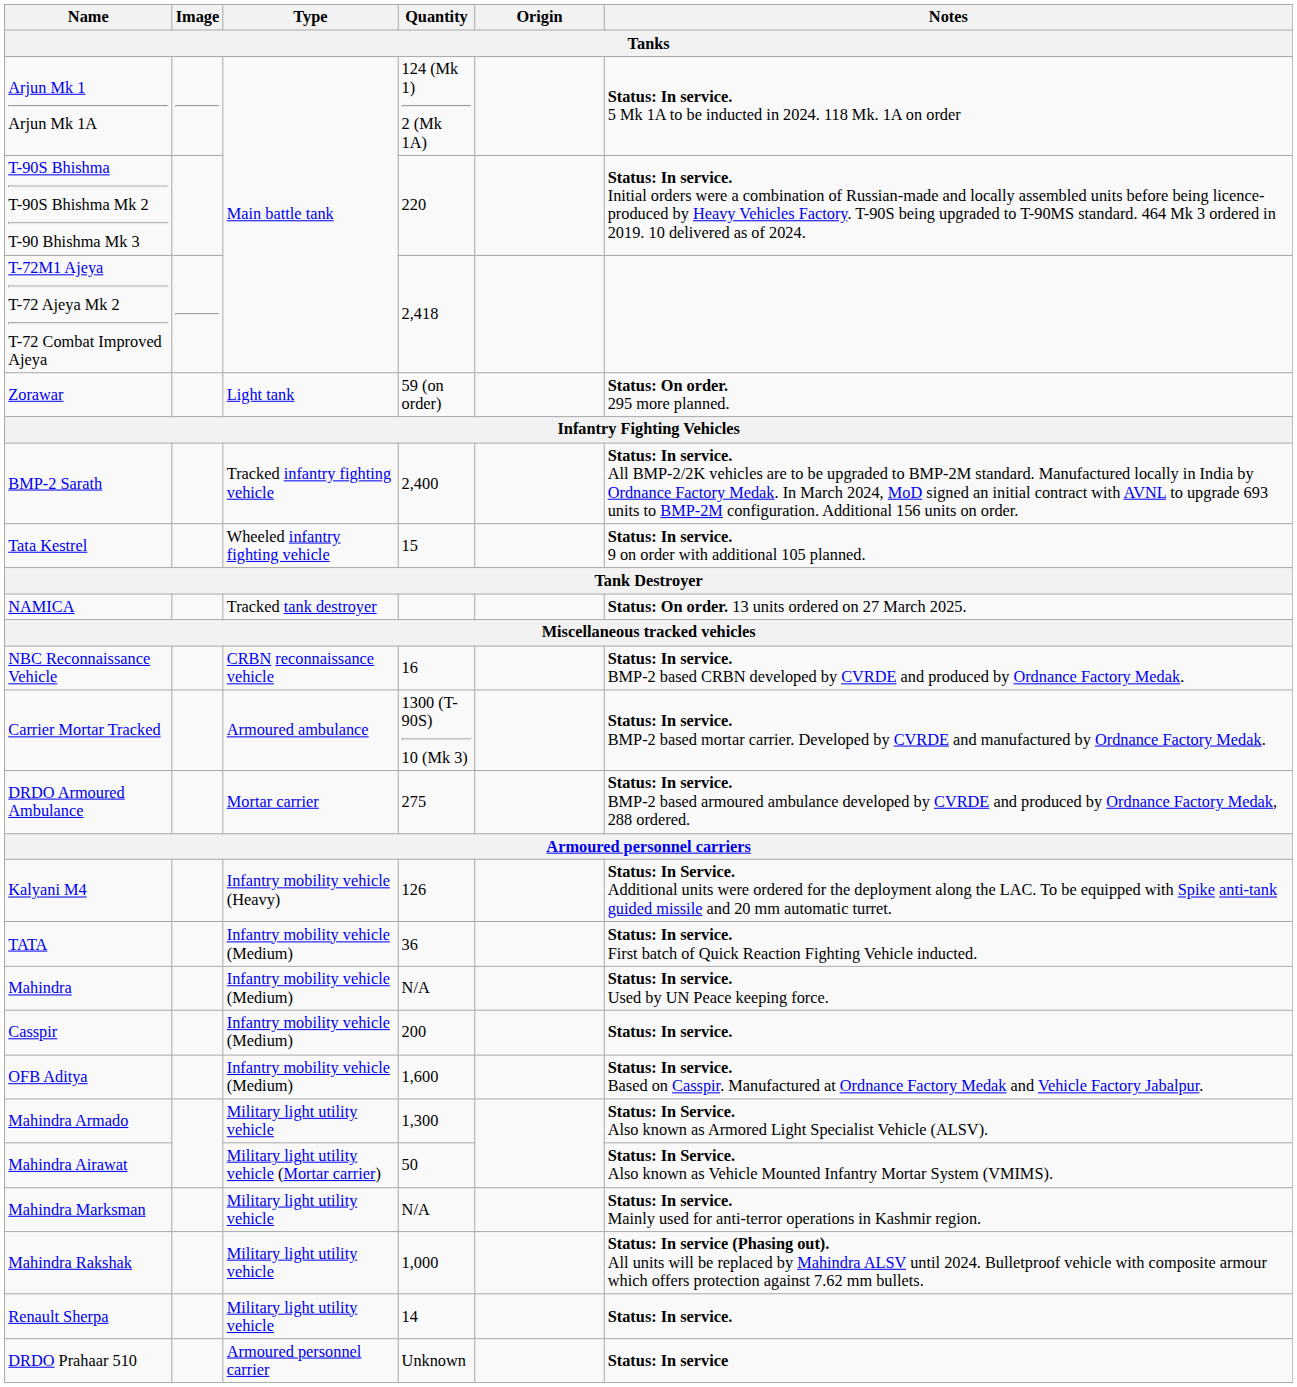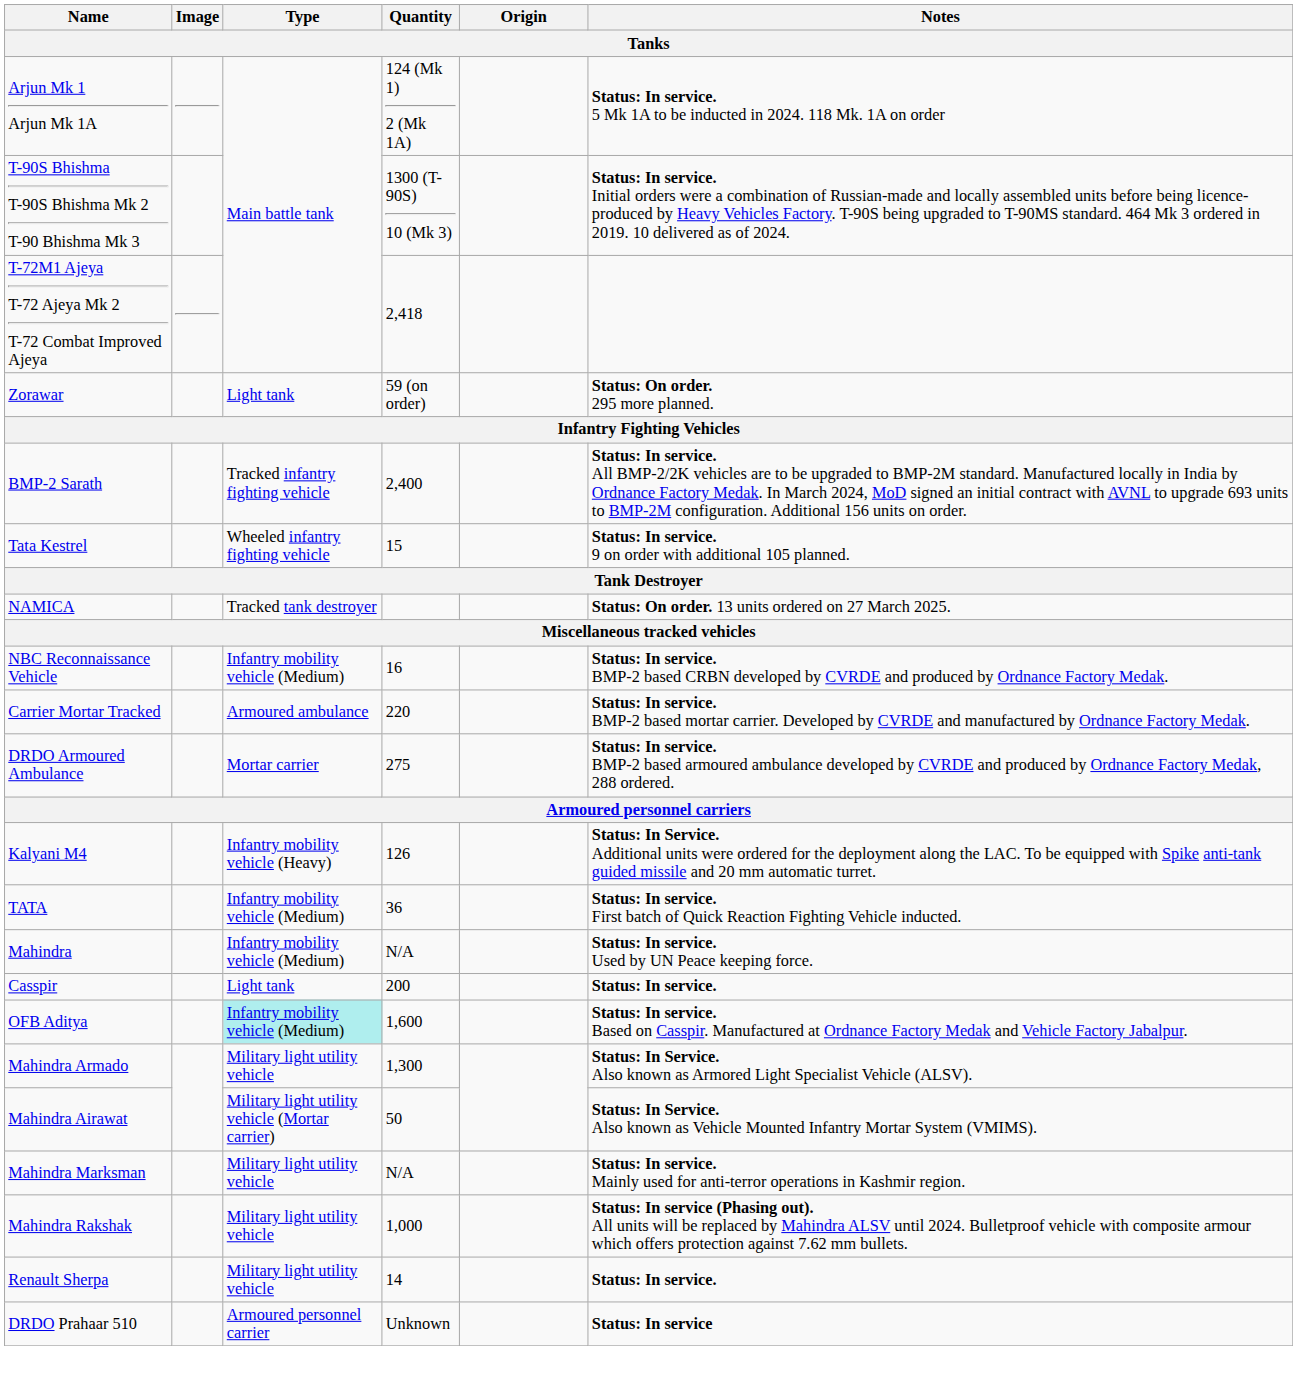(414, 205) 220 -> (421, 205) 1300 (T-90S) 10 (Mk 3)
(300, 667) CRBN reconnaissance vehicle -> (285, 667) Infantry mobility vehicle (Medium)
(436, 730) 1300 (T-90S) 10 (Mk 3) -> (398, 711) 220
(308, 1032) Infantry mobility vehicle (Medium) -> (261, 986) Light tank
(308, 1076) no background -> (285, 1021) paleturquoise background
